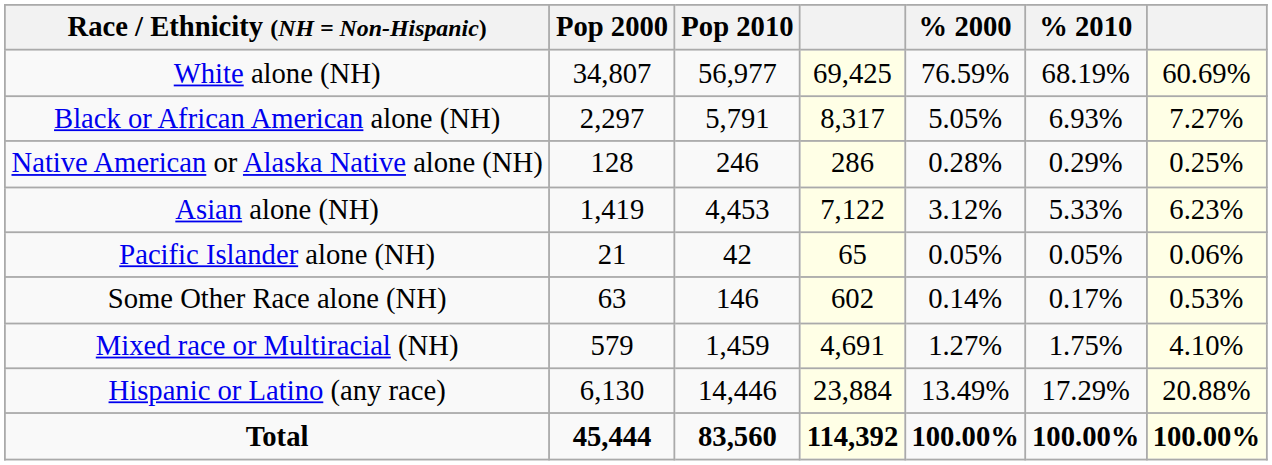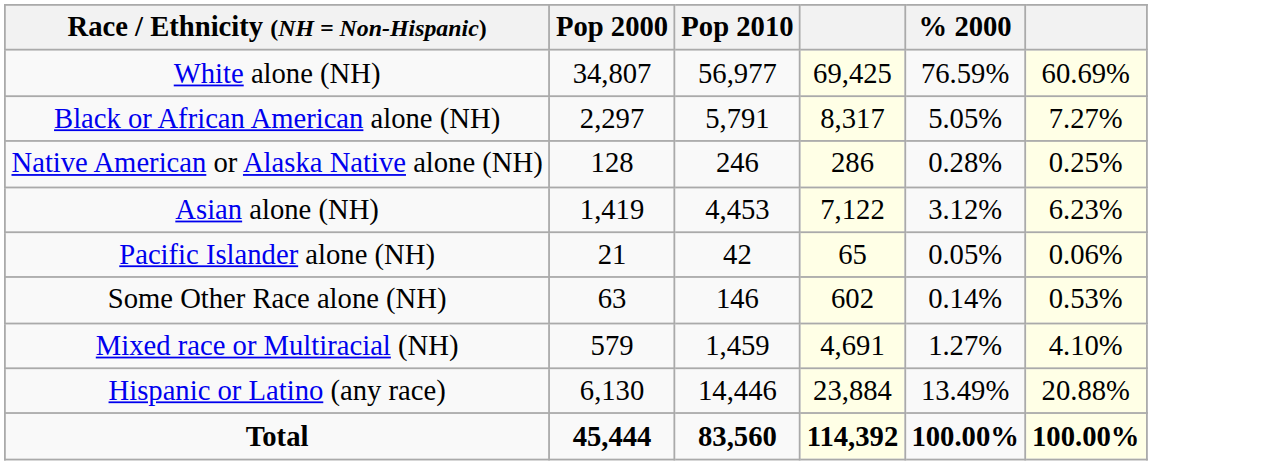- column: (1086, 27)
